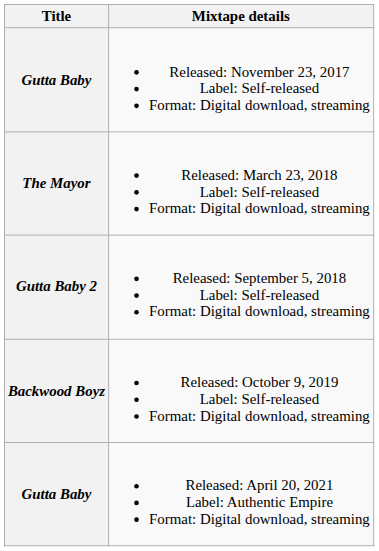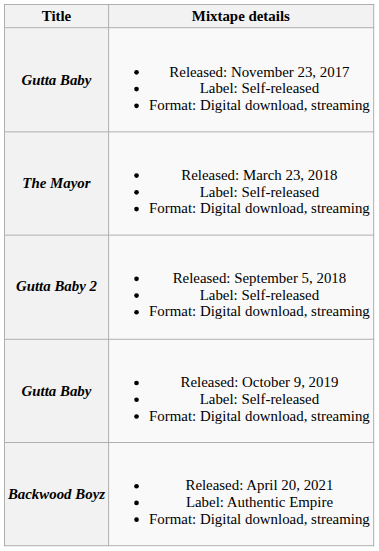(56, 390) Backwood Boyz -> (56, 390) Gutta Baby
(56, 494) Gutta Baby -> (56, 494) Backwood Boyz
